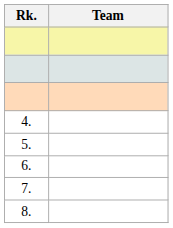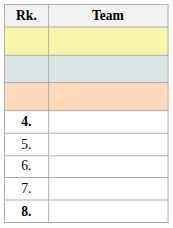(26, 122) normal -> (26, 122) bold
(26, 211) normal -> (26, 211) bold
